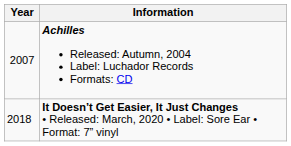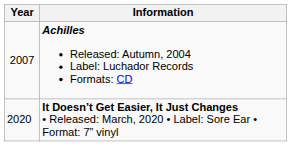(19, 120) 2018 -> (19, 120) 2020
